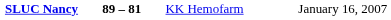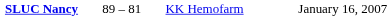(122, 9) bold -> (122, 9) normal
